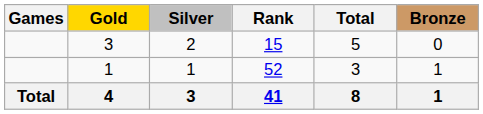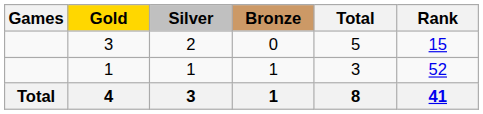columns swapped: (438, 18) <-> (273, 18)
